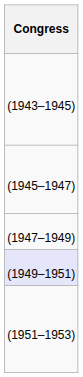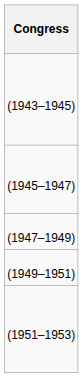(41, 274) lavender background -> (41, 274) no background
